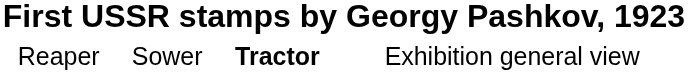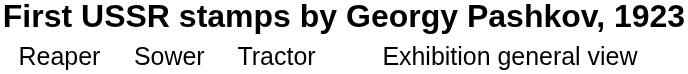(277, 57) bold -> (277, 57) normal
